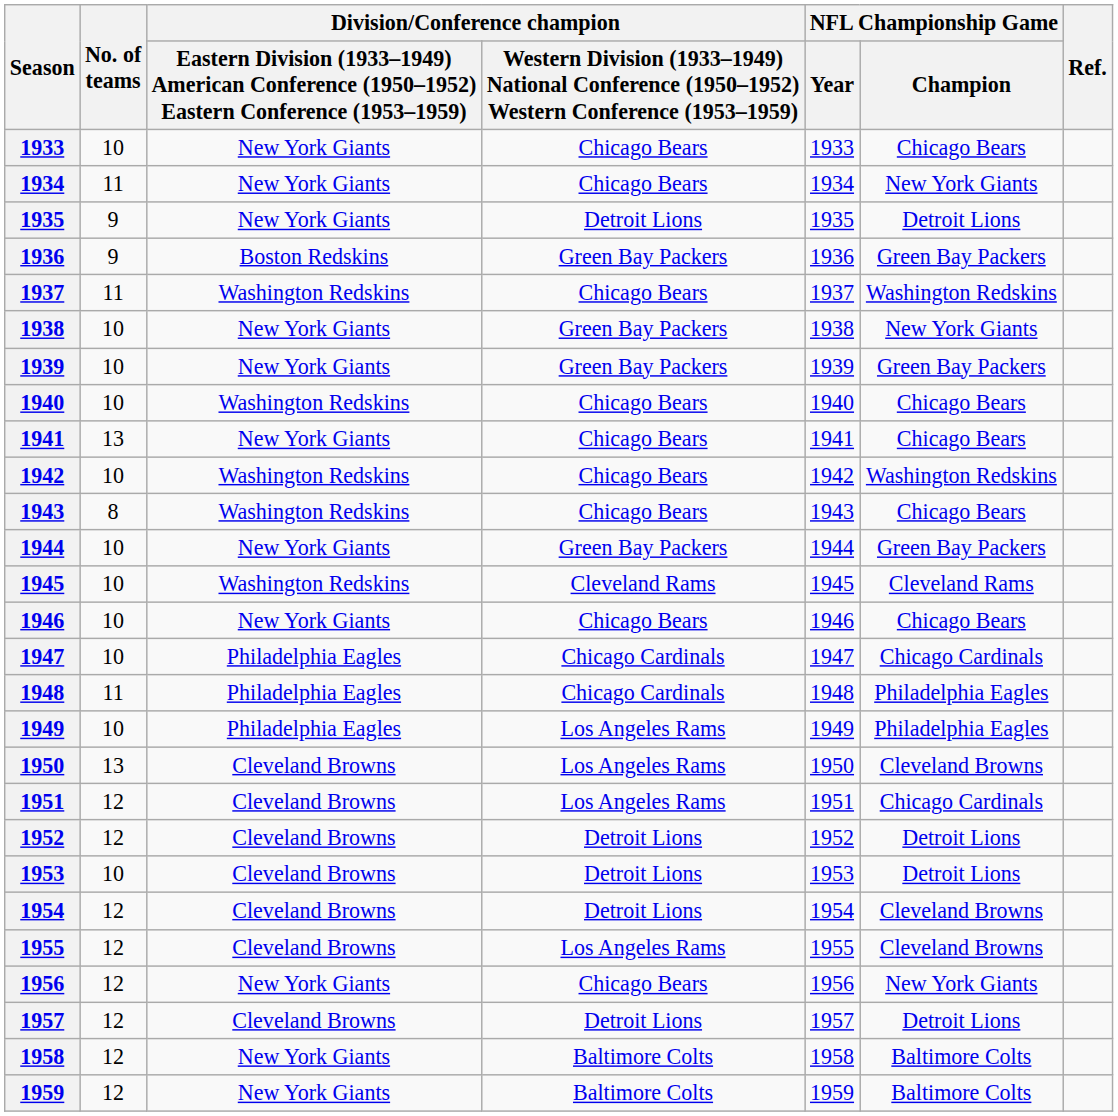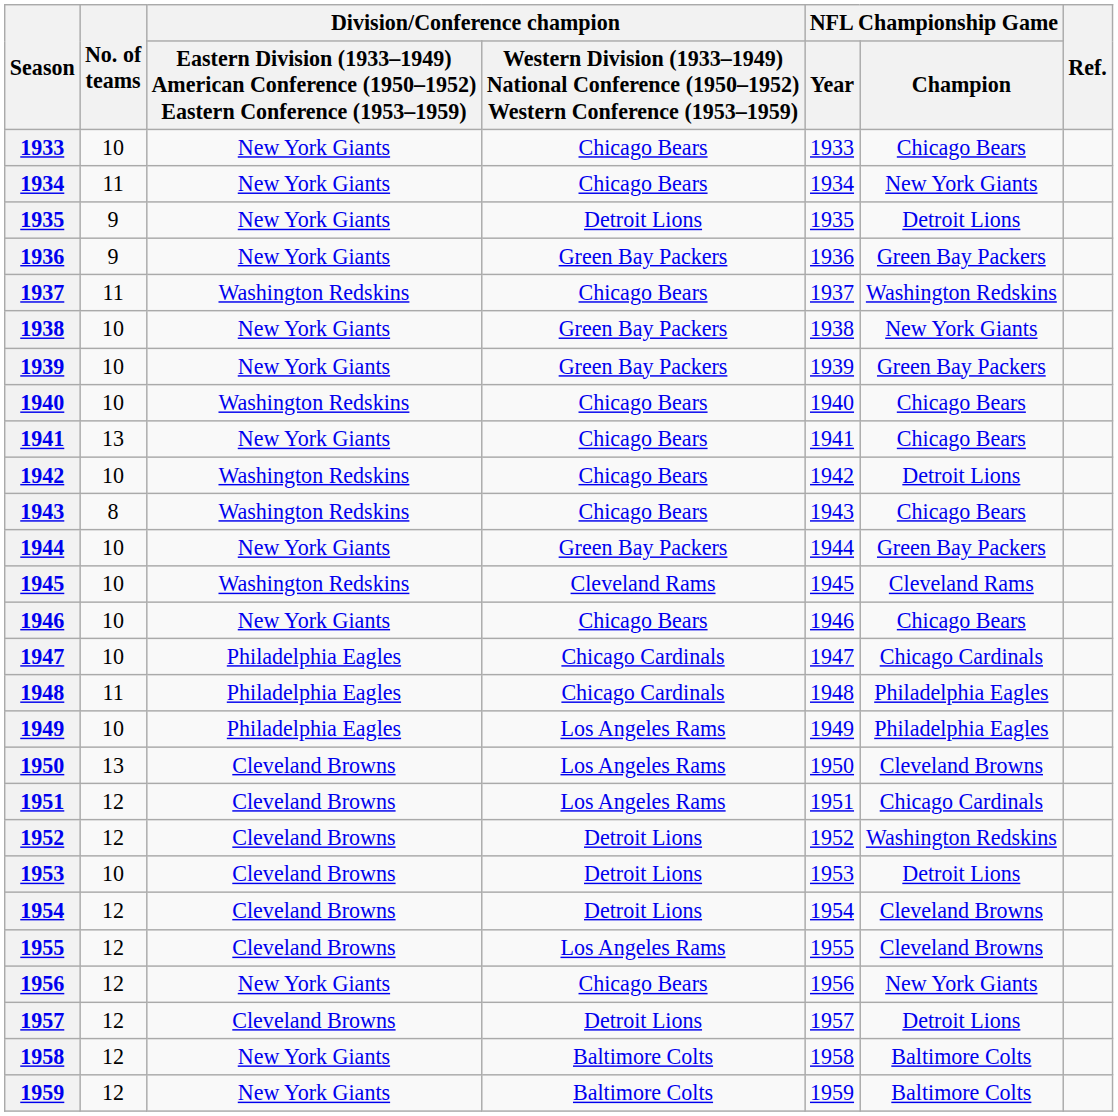(314, 256) Boston Redskins -> (314, 256) New York Giants
(961, 474) Washington Redskins -> (961, 474) Detroit Lions
(961, 838) Detroit Lions -> (961, 838) Washington Redskins
